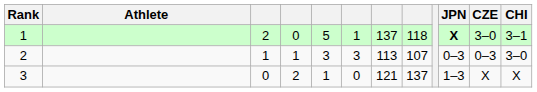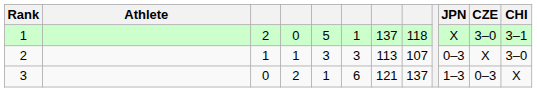(454, 35) bold -> (454, 35) normal
(485, 55) 0–3 -> (485, 55) X
(357, 76) 0 -> (357, 76) 6
(485, 76) X -> (485, 76) 0–3
